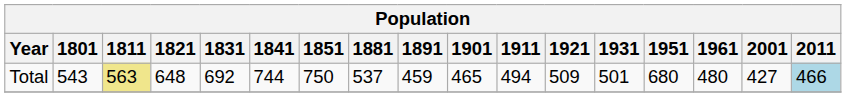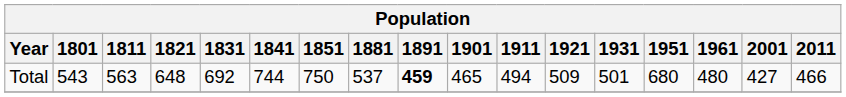(122, 77) khaki background -> (122, 77) no background
(417, 77) normal -> (417, 77) bold
(811, 77) lightblue background -> (811, 77) no background
